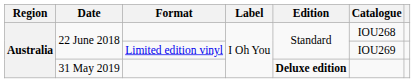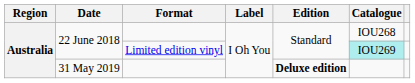(377, 50) no background -> (377, 50) paleturquoise background
